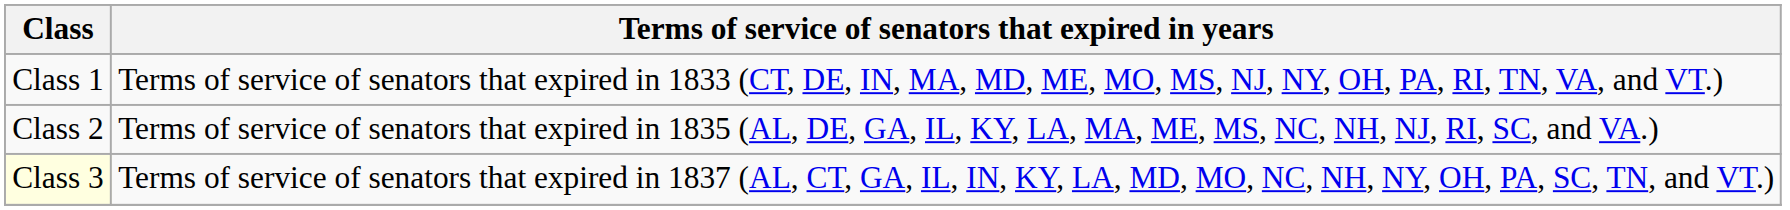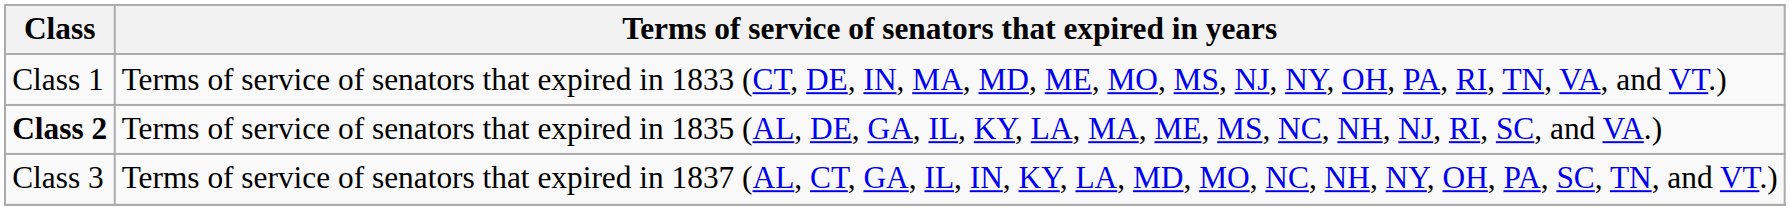(58, 128) normal -> (60, 128) bold
(58, 178) lightyellow background -> (58, 178) no background
